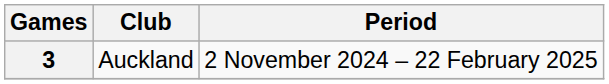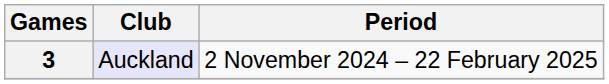(146, 59) no background -> (146, 59) lavender background
